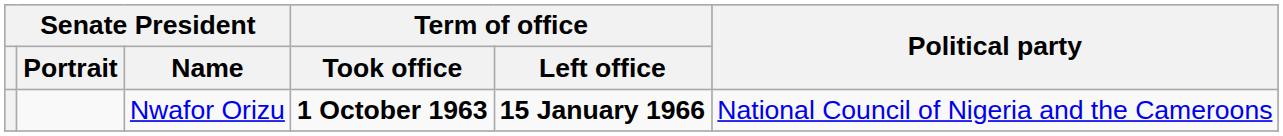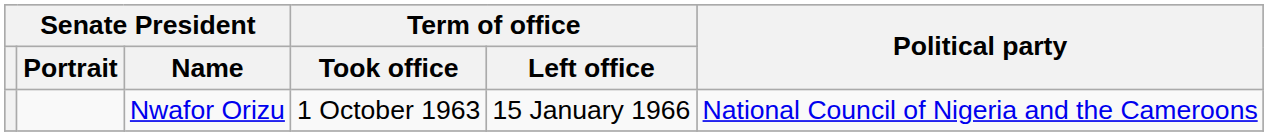(392, 109) bold -> (389, 109) normal
(602, 109) bold -> (591, 109) normal
